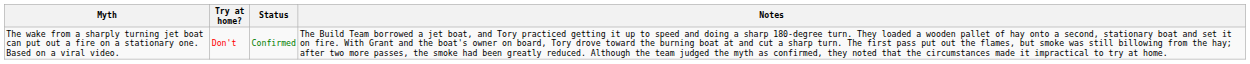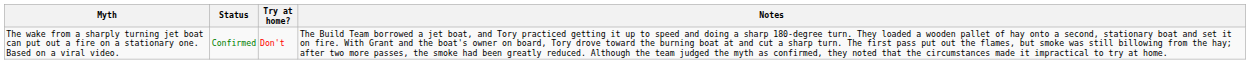columns swapped: (274, 16) <-> (230, 16)
